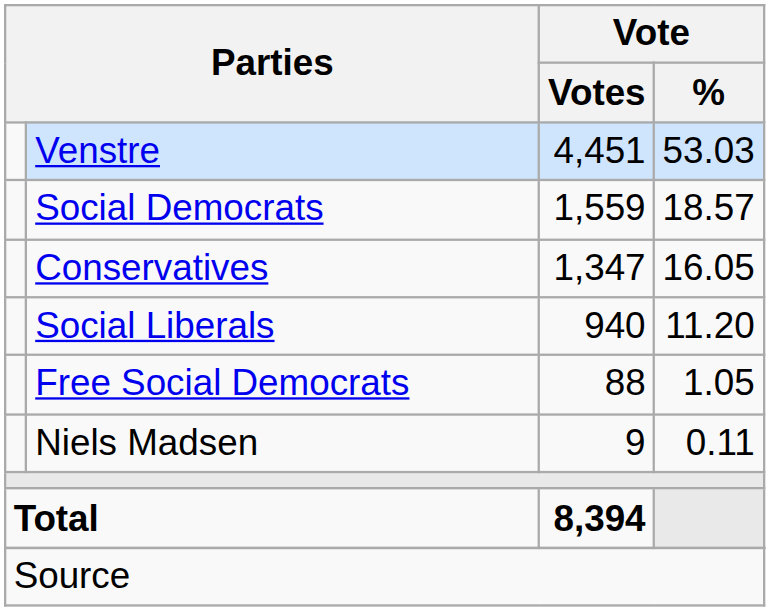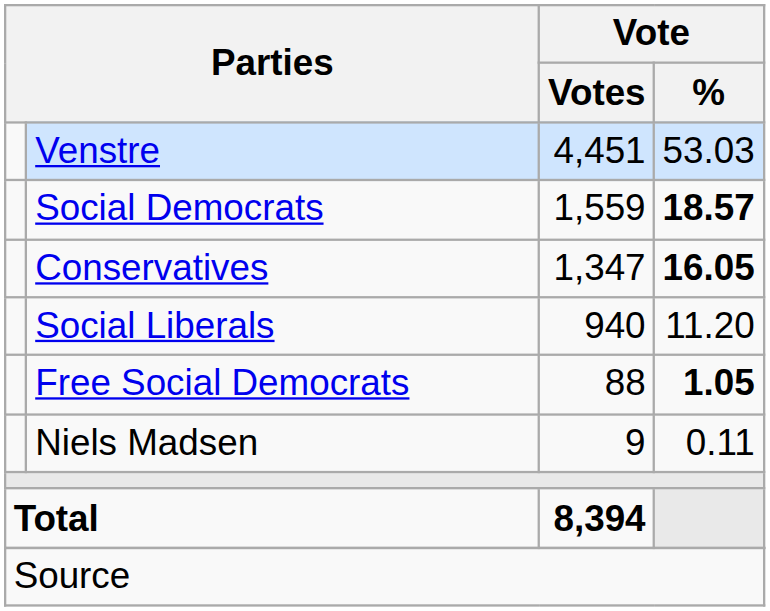(709, 208) normal -> (709, 208) bold
(709, 267) normal -> (709, 267) bold
(719, 383) normal -> (719, 383) bold
